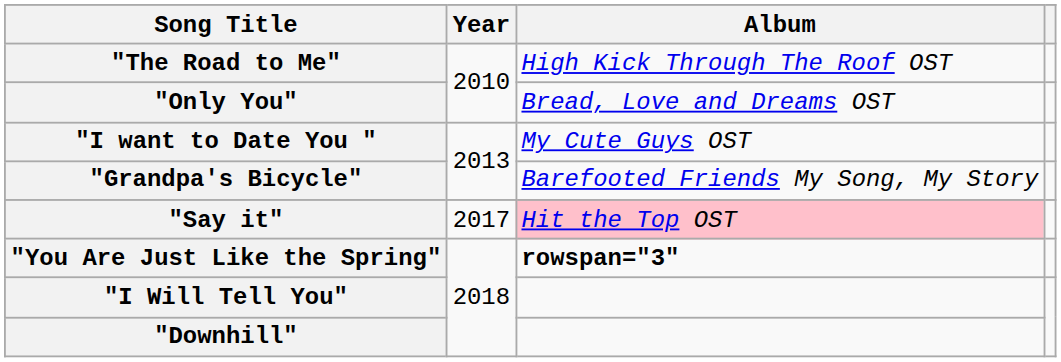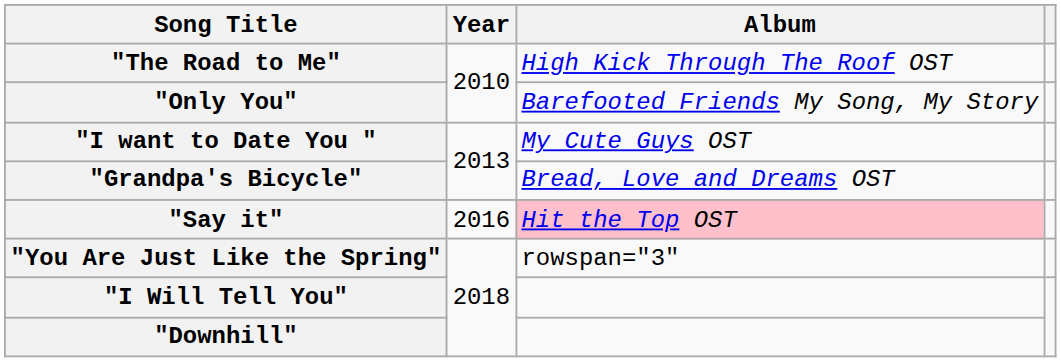(708, 102) Bread, Love and Dreams OST -> (780, 102) Barefooted Friends My Song, My Story
(780, 180) Barefooted Friends My Song, My Story -> (708, 180) Bread, Love and Dreams OST
(481, 219) 2017 -> (481, 219) 2016
(600, 258) bold -> (600, 258) normal
